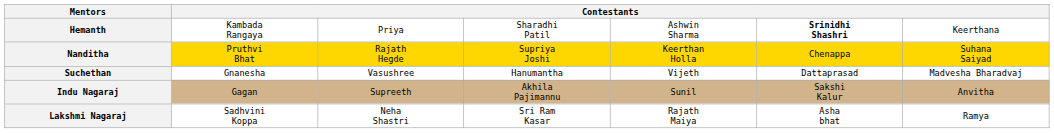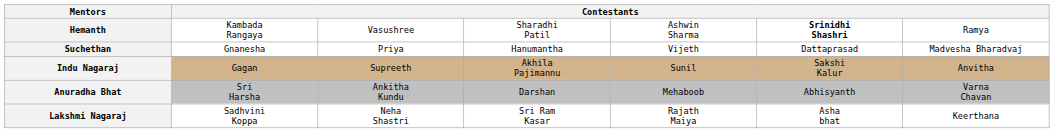(391, 30) Priya -> (391, 30) Vasushree
(976, 30) Keerthana -> (976, 30) Ramya
- row: (88, 54)
(391, 73) Vasushree -> (391, 49) Priya
+ row: (88, 92)
(976, 116) Ramya -> (976, 116) Keerthana
